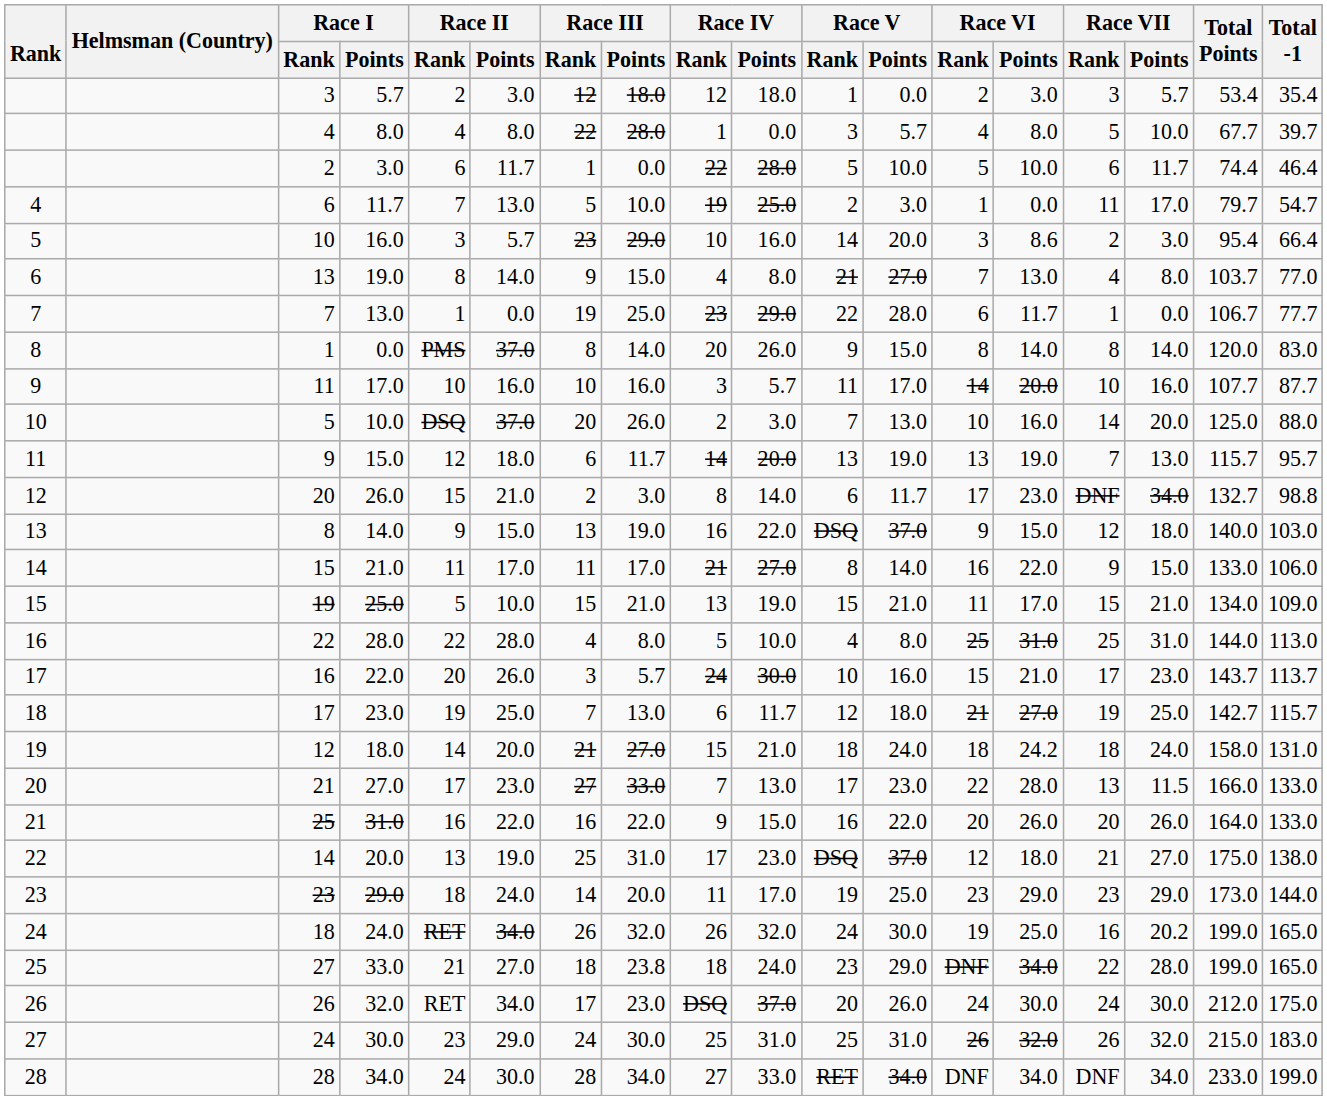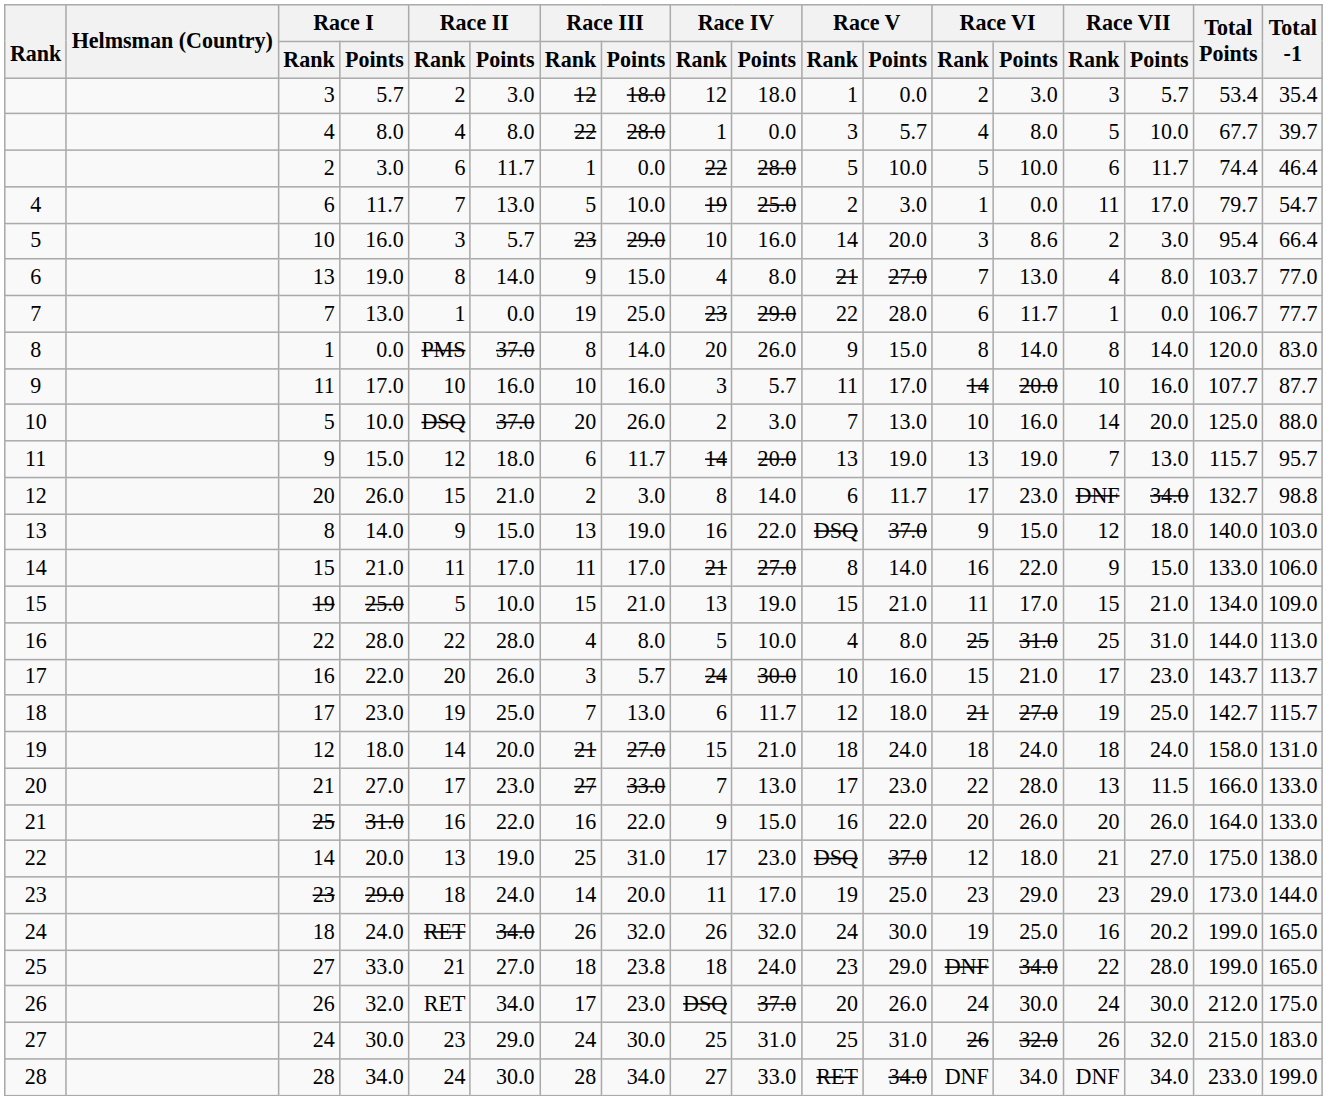(1039, 749) 24.2 -> (1039, 749) 24.0
